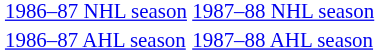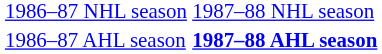(283, 40) normal -> (285, 40) bold
